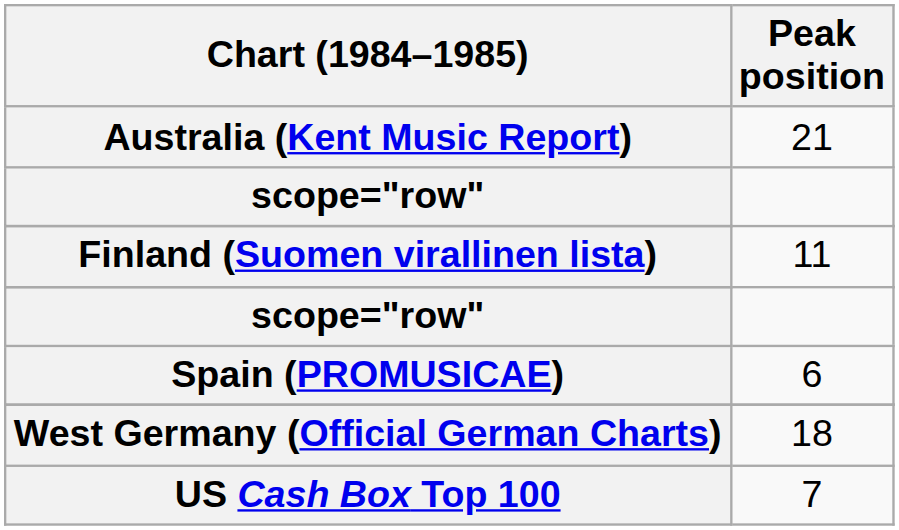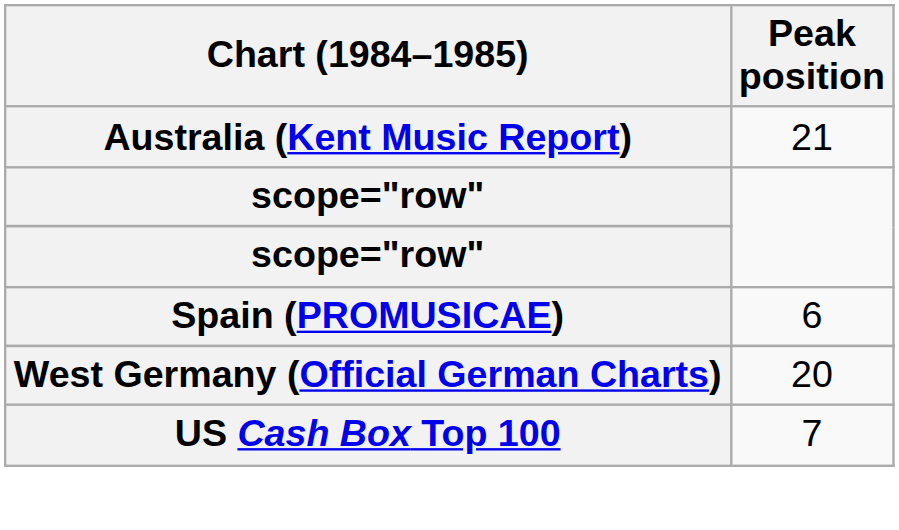- row: (368, 255)
(812, 434) 18 -> (812, 374) 20
